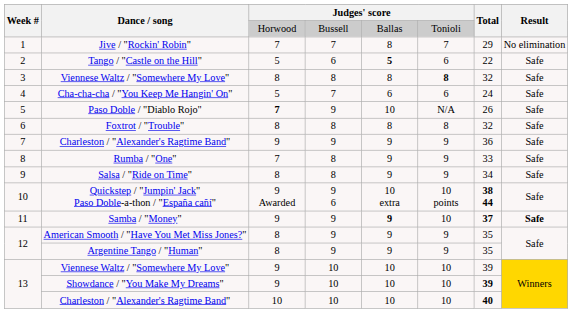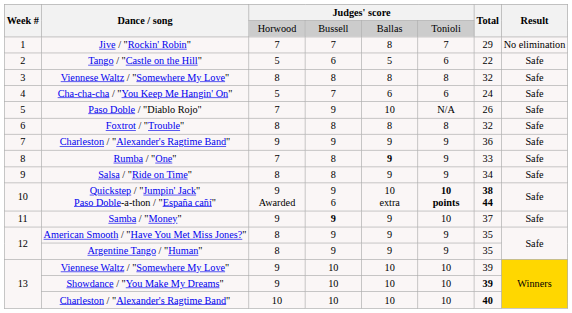(390, 61) bold -> (390, 61) normal
(446, 77) bold -> (446, 77) normal
(277, 110) bold -> (277, 110) normal
(390, 158) normal -> (390, 158) bold
(446, 197) normal -> (446, 197) bold
(333, 219) normal -> (333, 219) bold
(390, 219) bold -> (390, 219) normal
(488, 219) bold -> (488, 219) normal
(535, 219) bold -> (535, 219) normal
